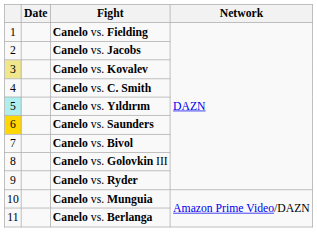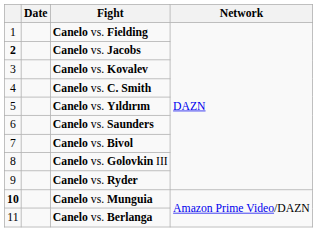(13, 50) normal -> (13, 50) bold
(13, 69) khaki background -> (13, 69) no background
(13, 106) paleturquoise background -> (13, 106) no background
(13, 124) gold background -> (13, 124) no background
(13, 198) normal -> (13, 198) bold
